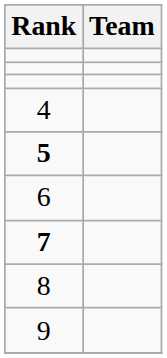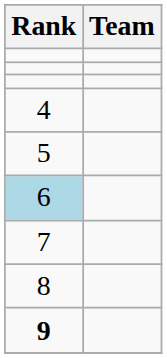(44, 153) bold -> (44, 153) normal
(44, 197) no background -> (44, 197) lightblue background
(44, 241) bold -> (44, 241) normal
(44, 329) normal -> (44, 329) bold
